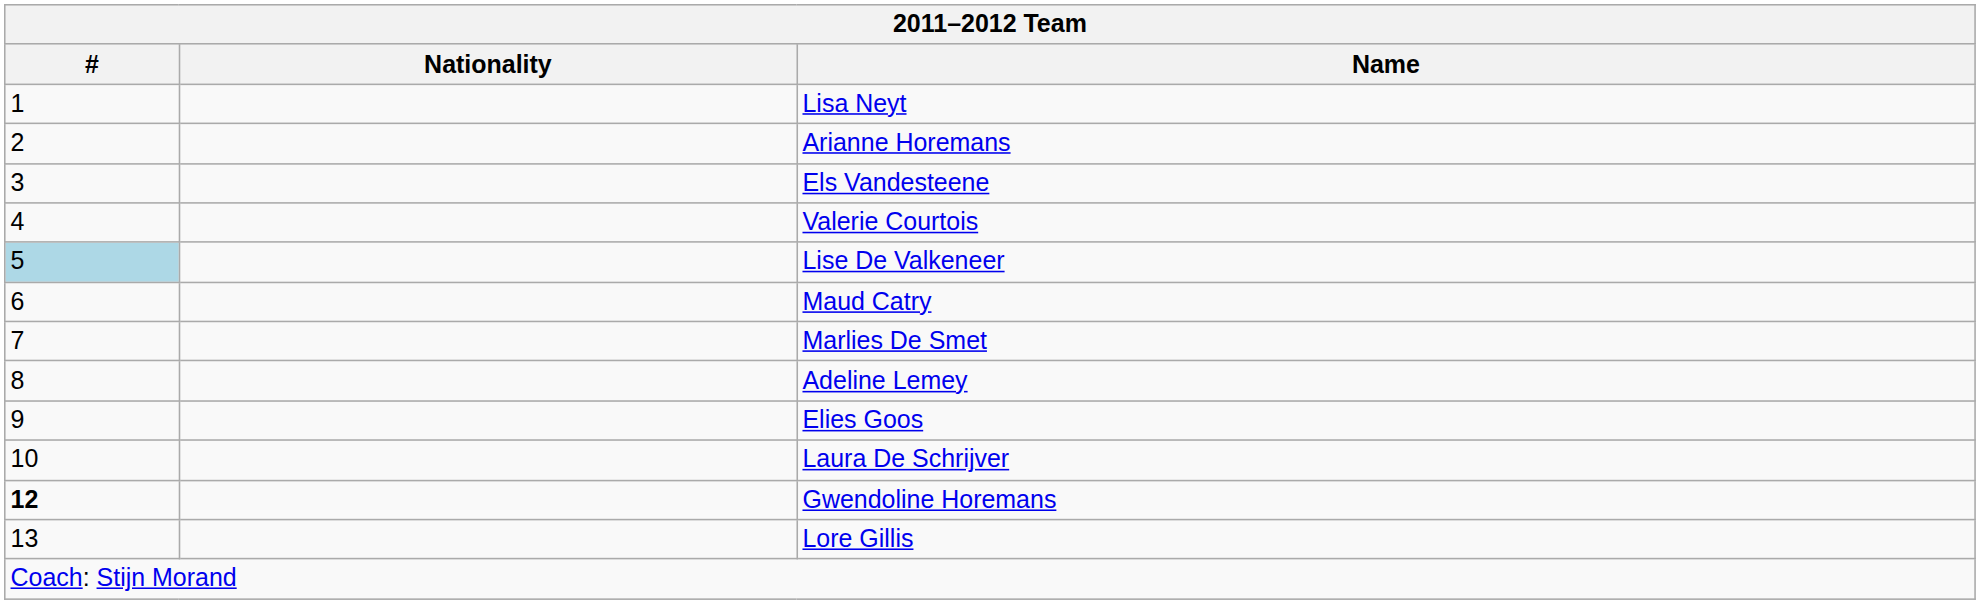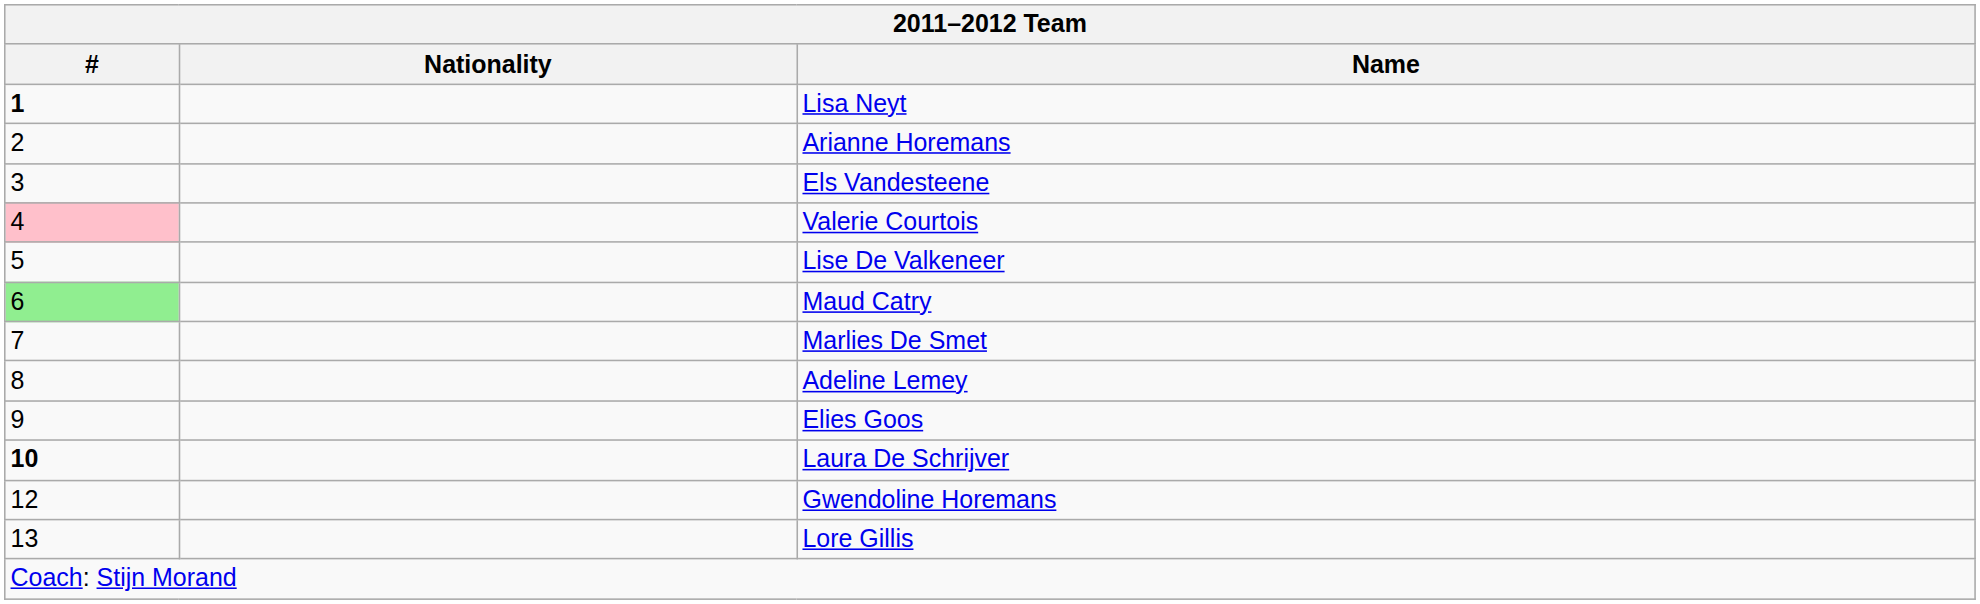(17, 103) normal -> (17, 103) bold
(17, 222) no background -> (17, 222) pink background
(17, 261) lightblue background -> (17, 261) no background
(17, 301) no background -> (17, 301) lightgreen background
(24, 459) normal -> (24, 459) bold
(24, 499) bold -> (24, 499) normal
